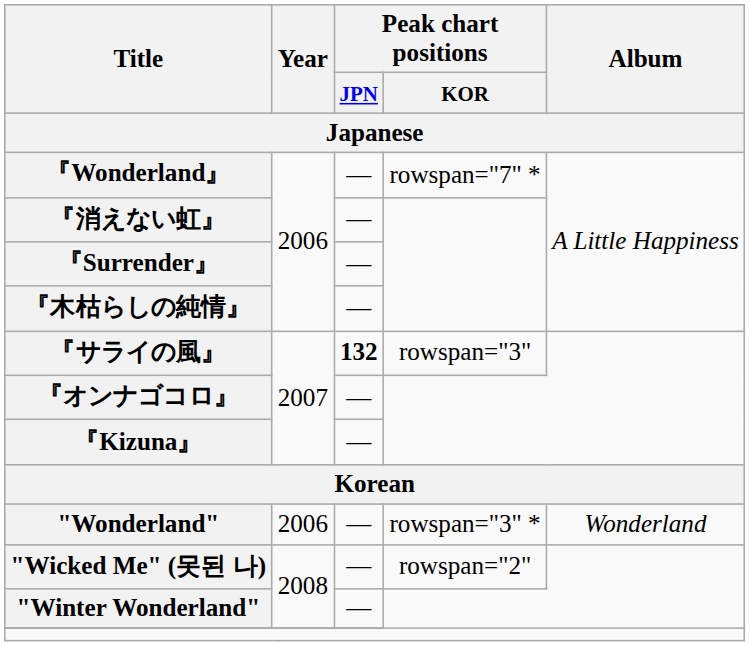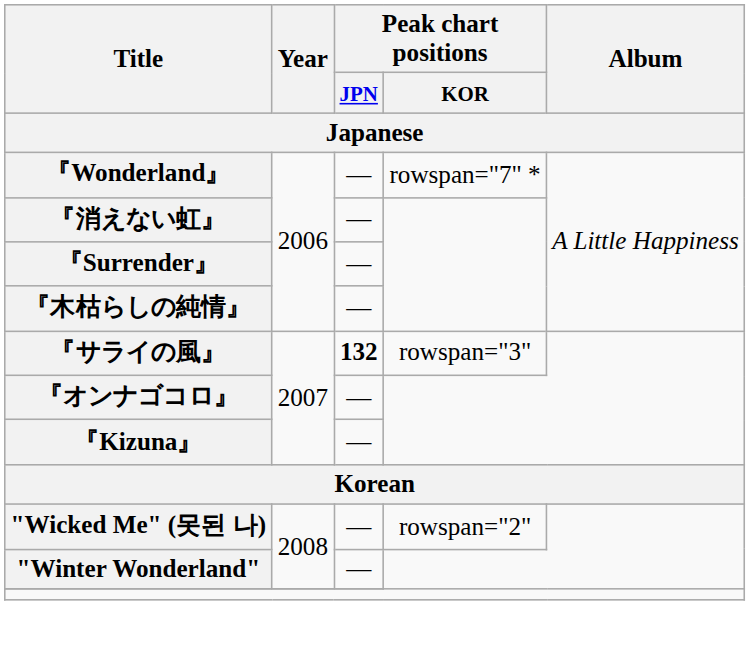- row: (138, 523)
